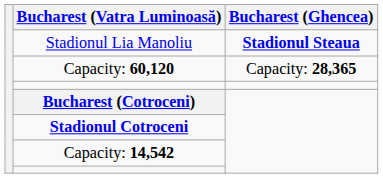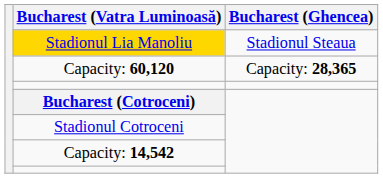(119, 42) no background -> (119, 42) gold background
(301, 42) bold -> (301, 42) normal
(119, 127) bold -> (119, 127) normal
